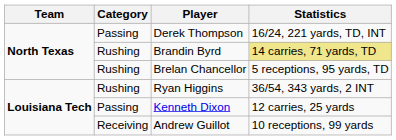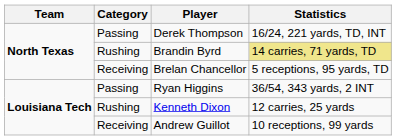(118, 70) Rushing -> (123, 70) Receiving
(118, 88) Rushing -> (118, 88) Passing
(118, 107) Passing -> (118, 107) Rushing
